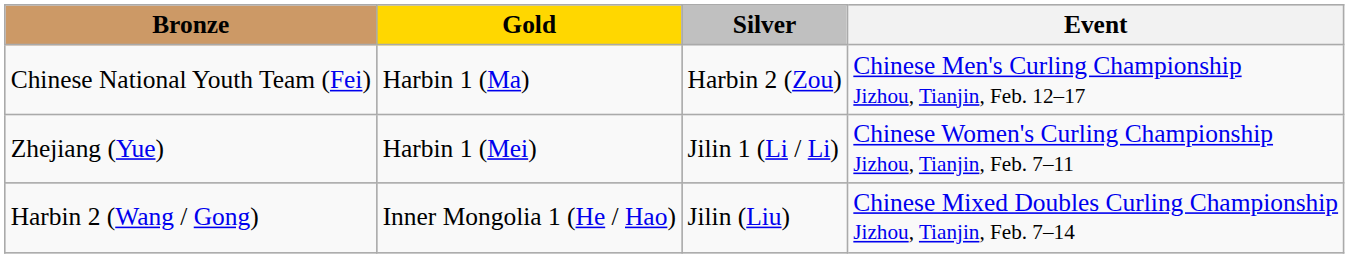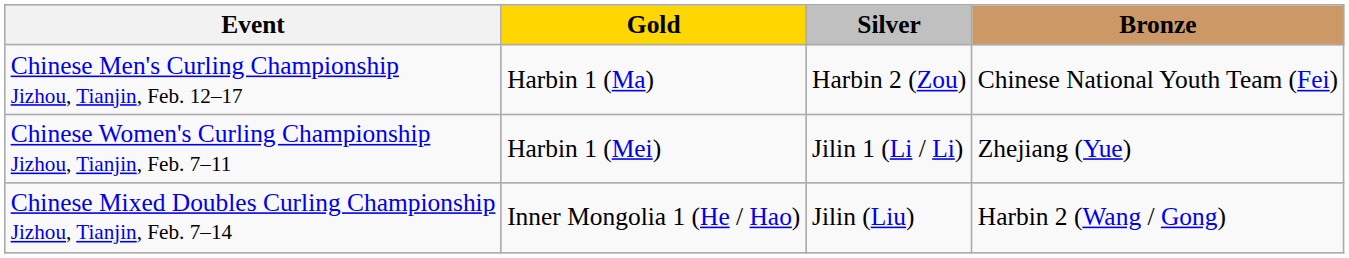columns swapped: (1096, 24) <-> (191, 24)
